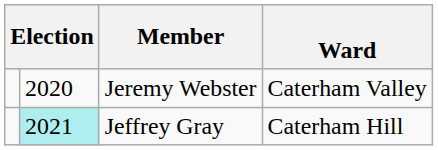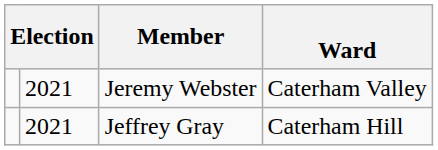(49, 88) 2020 -> (49, 88) 2021
(49, 125) paleturquoise background -> (49, 125) no background
